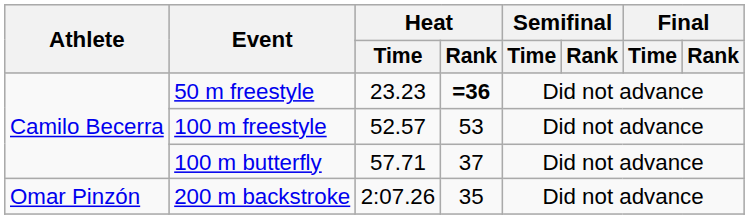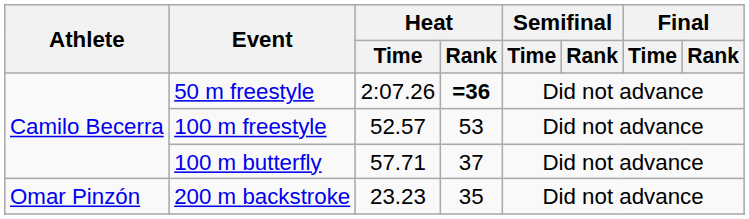(398, 91) 23.23 -> (398, 91) 2:07.26
(398, 197) 2:07.26 -> (398, 197) 23.23
